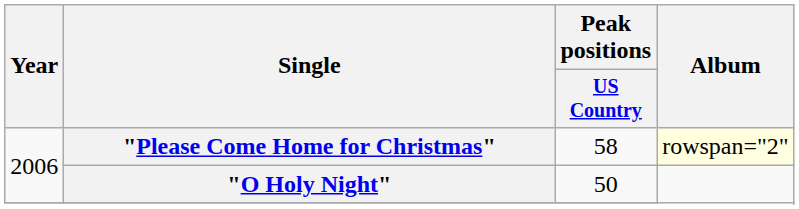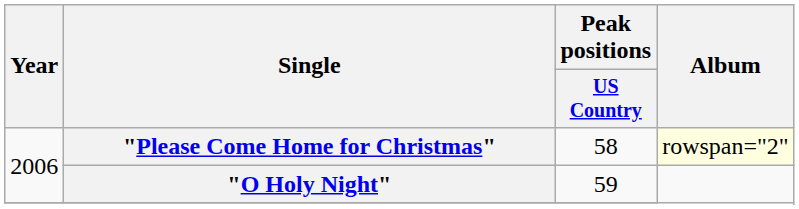(606, 184) 50 -> (606, 184) 59
